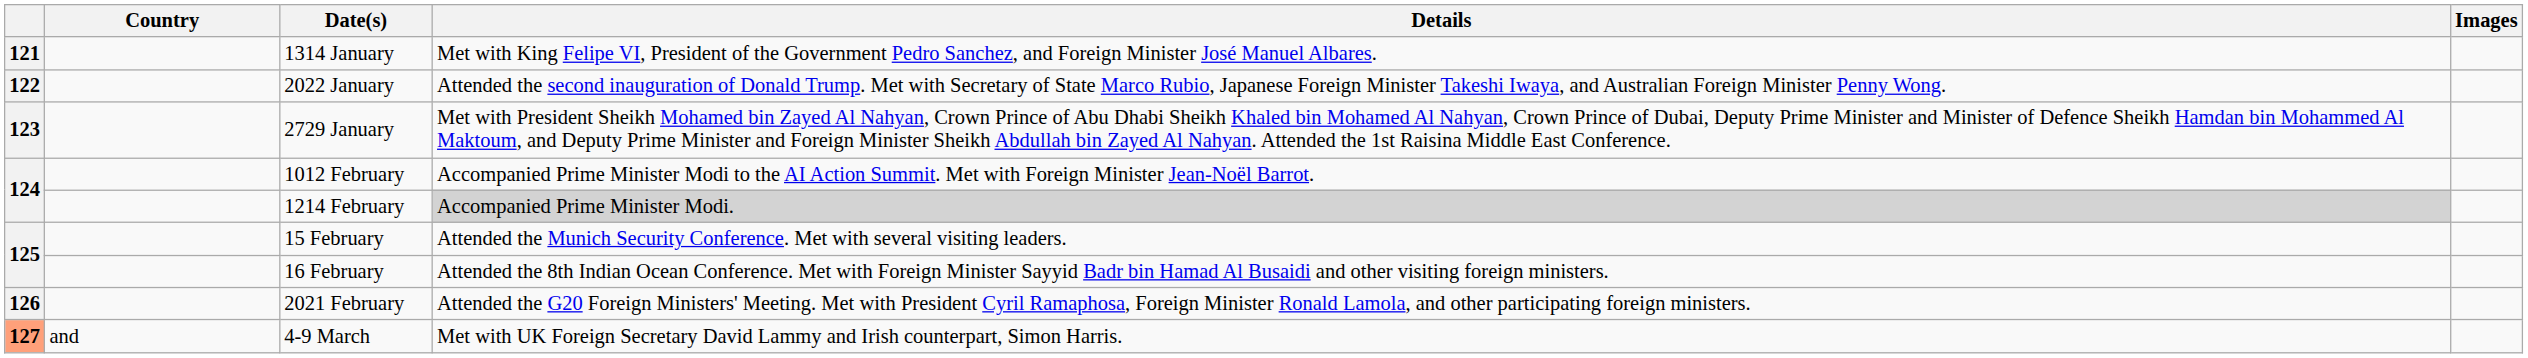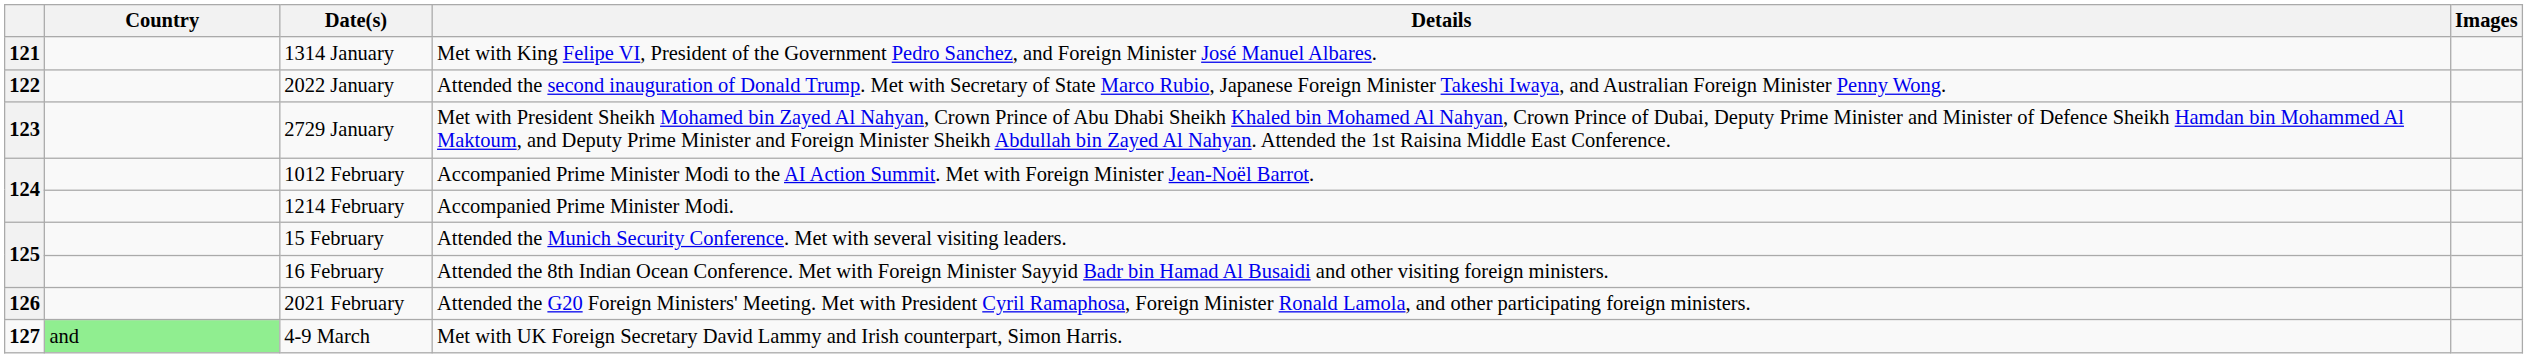(585, 206) lightgrey background -> (585, 206) no background
(25, 336) lightsalmon background -> (25, 336) no background
(64, 336) no background -> (64, 336) lightgreen background
